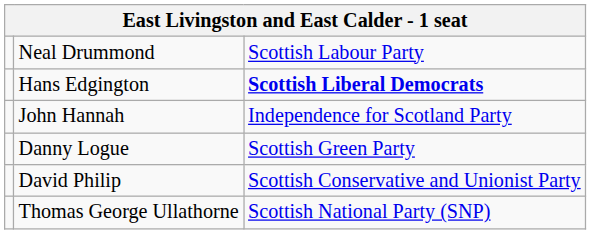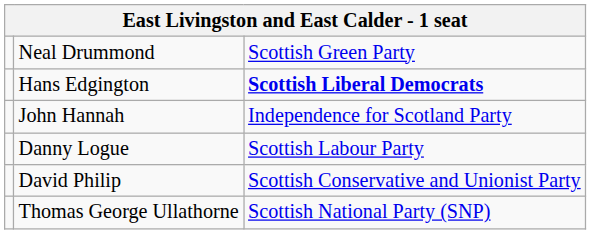(336, 52) Scottish Labour Party -> (331, 52) Scottish Green Party
(331, 148) Scottish Green Party -> (336, 148) Scottish Labour Party
